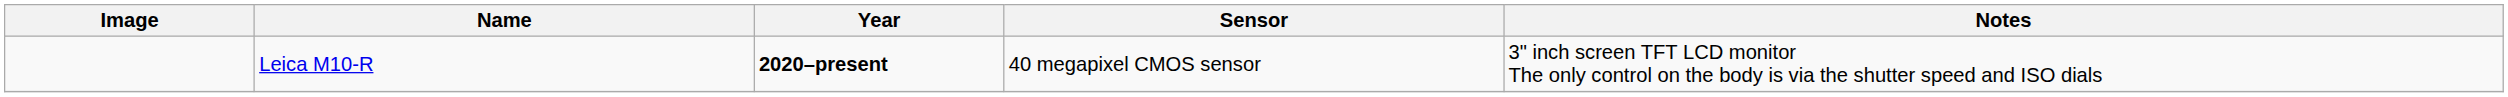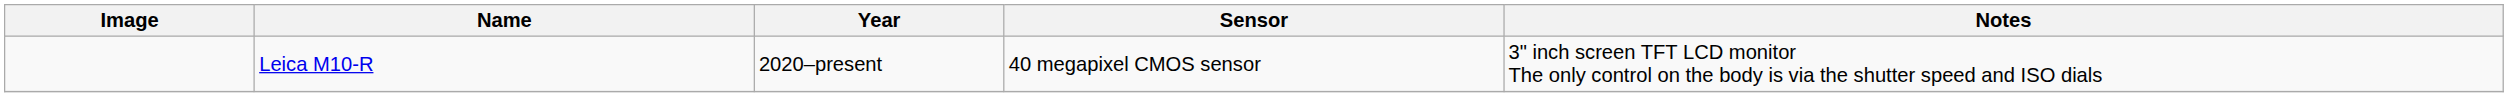(823, 63) bold -> (821, 63) normal
